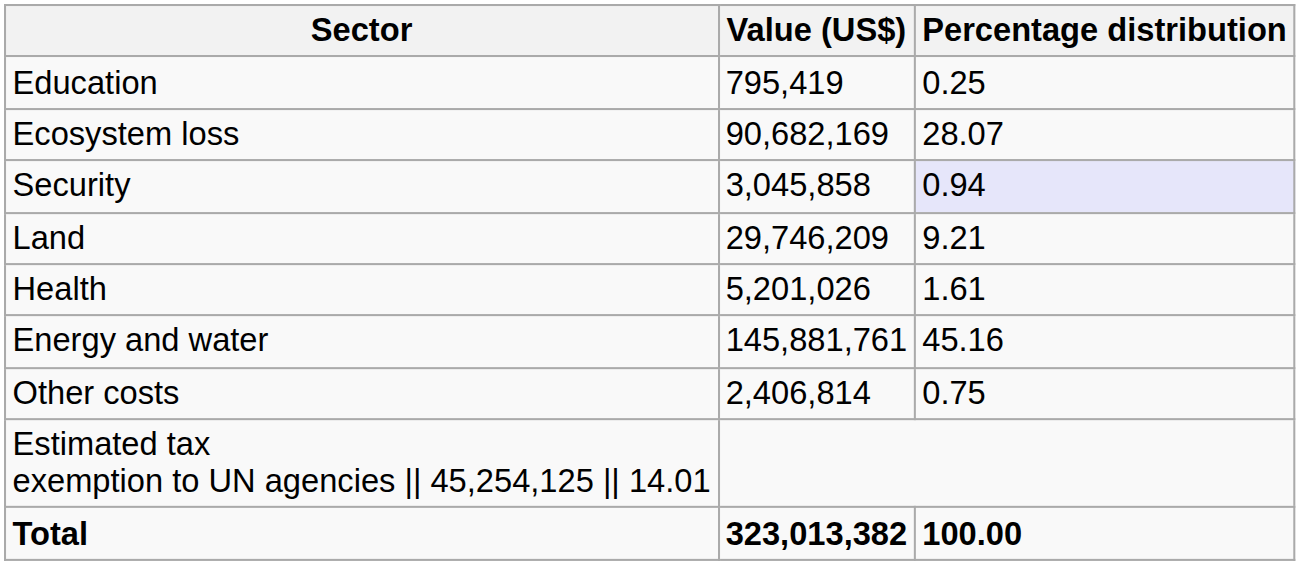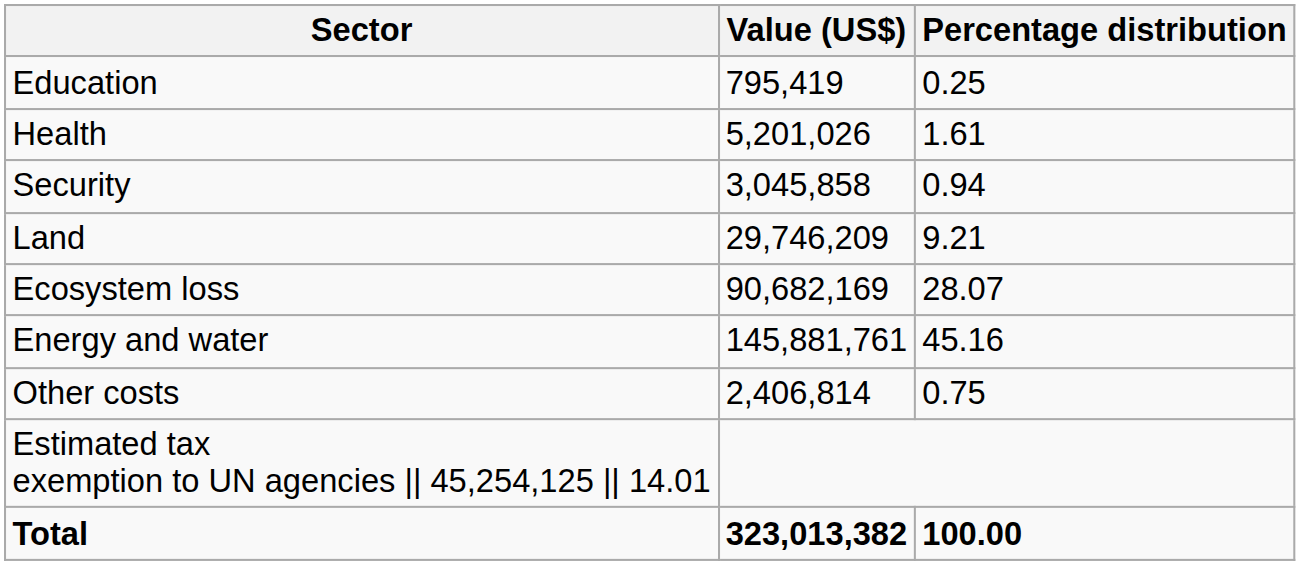rows swapped: (60, 289) <-> (126, 133)
(954, 185) lavender background -> (954, 185) no background
